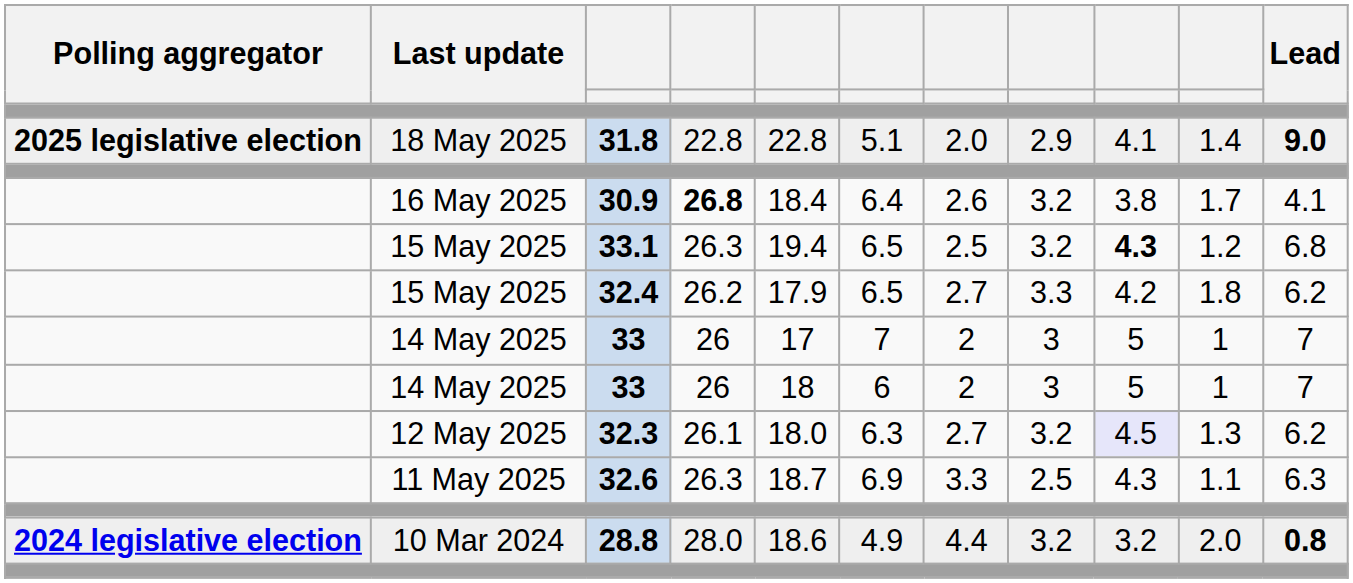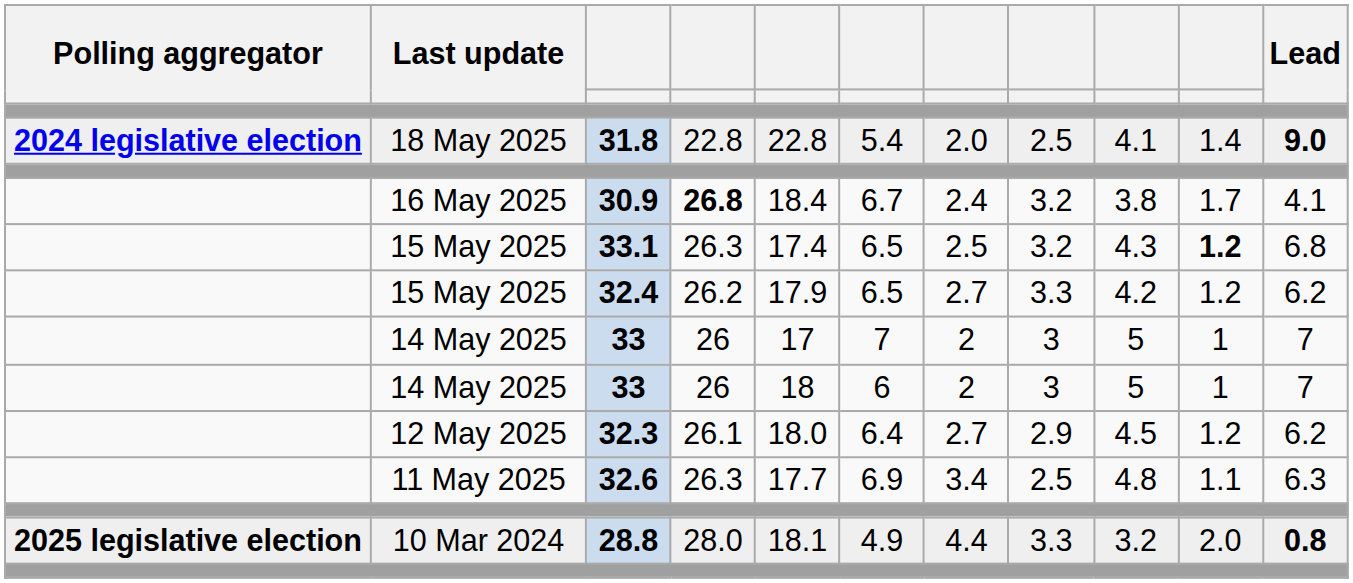(188, 140) 2025 legislative election -> (188, 140) 2024 legislative election
(882, 140) 5.1 -> (882, 140) 5.4
(1051, 140) 2.9 -> (1051, 140) 2.5
(882, 201) 6.4 -> (882, 201) 6.7
(967, 201) 2.6 -> (967, 201) 2.4
(798, 247) 19.4 -> (798, 247) 17.4
(1136, 247) bold -> (1136, 247) normal
(1220, 247) normal -> (1220, 247) bold
(1220, 293) 1.8 -> (1220, 293) 1.2
(882, 433) 6.3 -> (882, 433) 6.4
(1051, 433) 3.2 -> (1051, 433) 2.9
(1136, 433) lavender background -> (1136, 433) no background
(1220, 433) 1.3 -> (1220, 433) 1.2
(798, 479) 18.7 -> (798, 479) 17.7
(967, 479) 3.3 -> (967, 479) 3.4
(1136, 479) 4.3 -> (1136, 479) 4.8
(188, 539) 2024 legislative election -> (188, 539) 2025 legislative election
(798, 539) 18.6 -> (798, 539) 18.1
(1051, 539) 3.2 -> (1051, 539) 3.3
